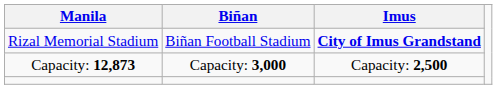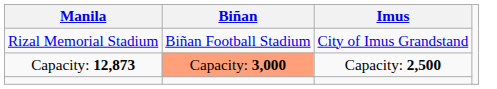(399, 40) bold -> (393, 40) normal
(238, 64) no background -> (238, 64) lightsalmon background
